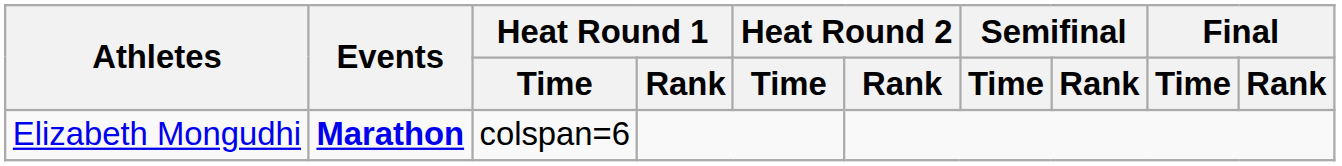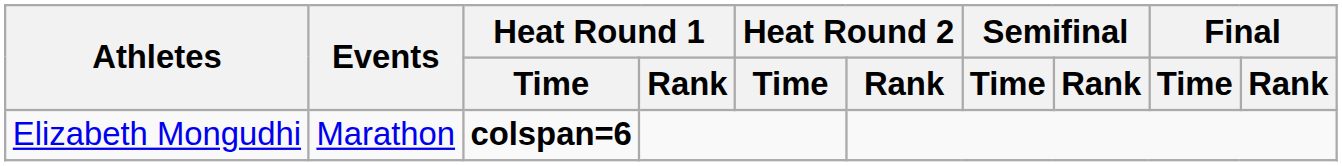(390, 135) bold -> (386, 135) normal
(555, 135) normal -> (551, 135) bold
